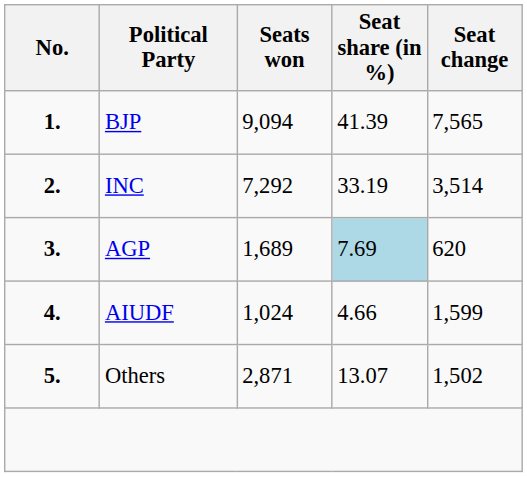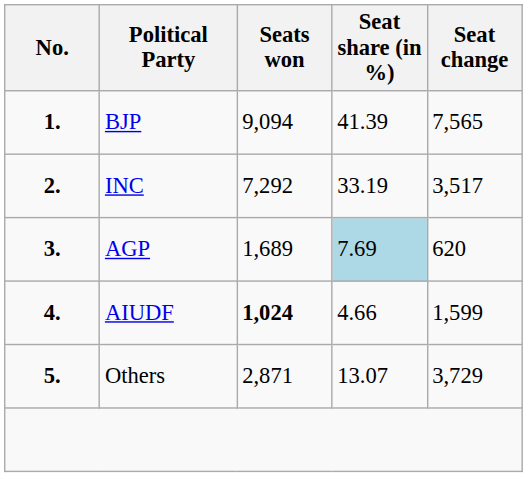(458, 186) 3,514 -> (458, 186) 3,517
(268, 313) normal -> (268, 313) bold
(458, 376) 1,502 -> (458, 376) 3,729
